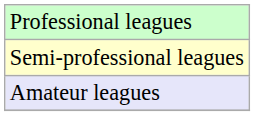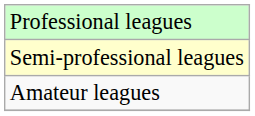(85, 92) lavender background -> (85, 92) no background
